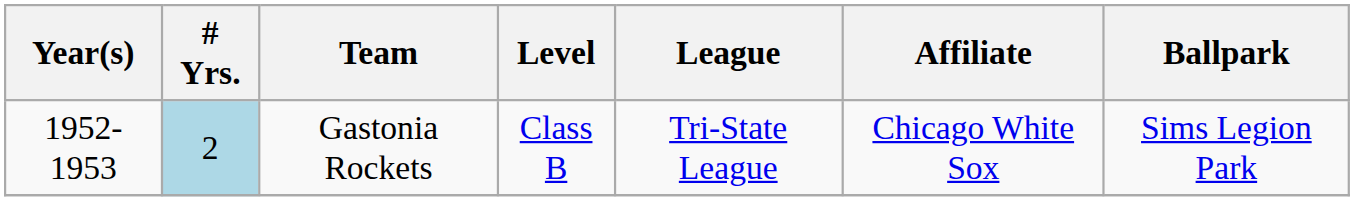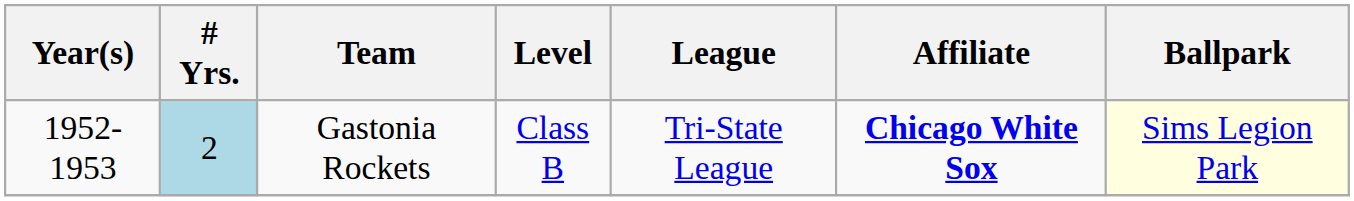(973, 147) normal -> (971, 147) bold
(1226, 147) no background -> (1227, 147) lightyellow background
